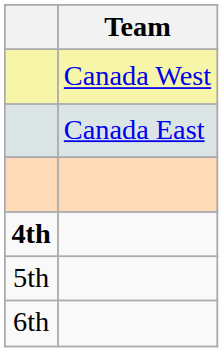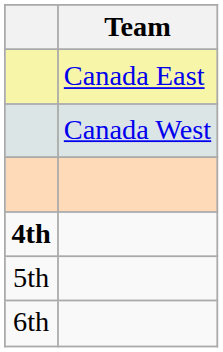(138, 76) Canada West -> (134, 76) Canada East
(134, 130) Canada East -> (138, 130) Canada West
